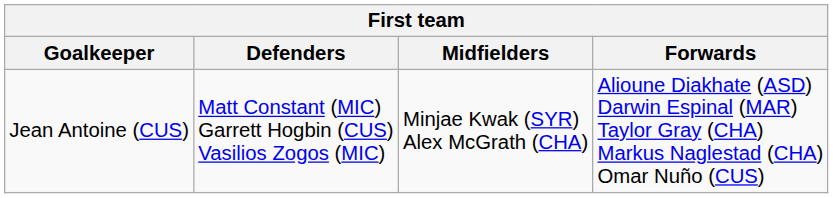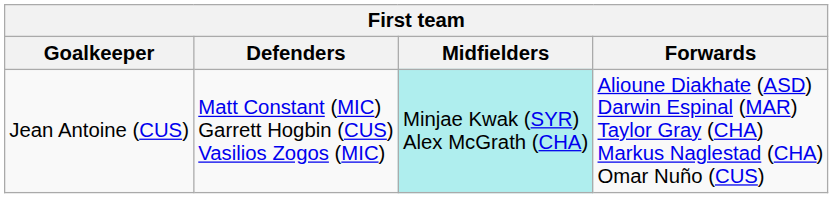(496, 130) no background -> (496, 130) paleturquoise background
